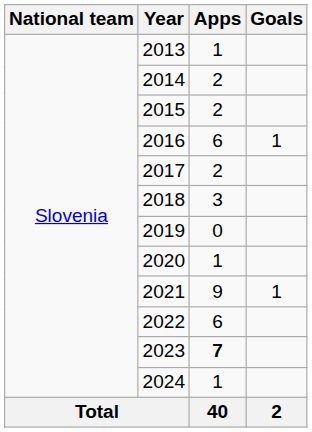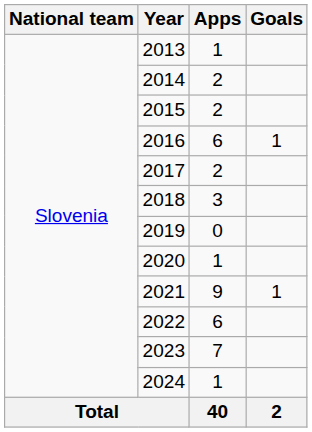(218, 351) bold -> (218, 351) normal
